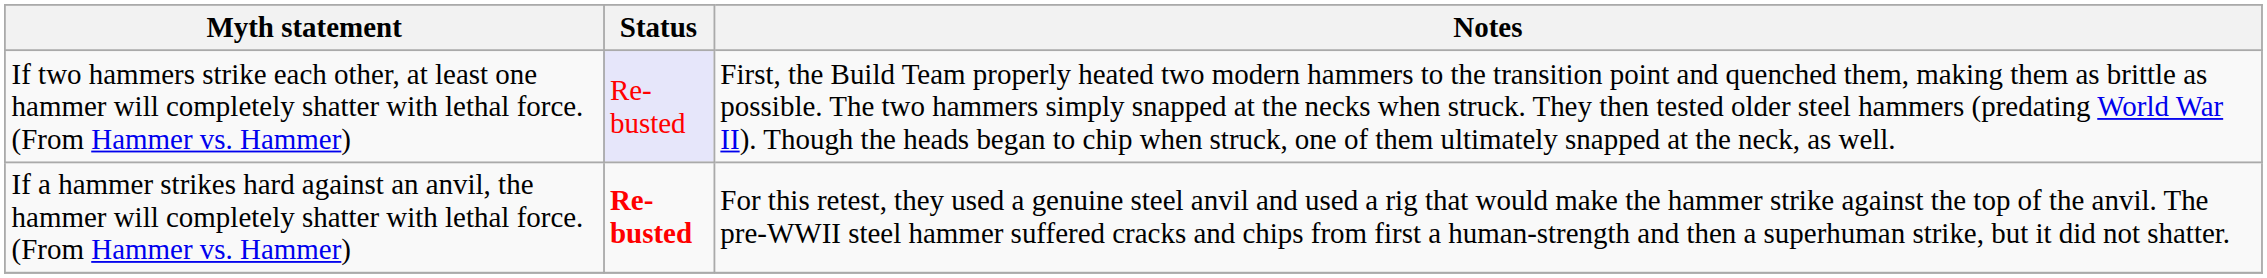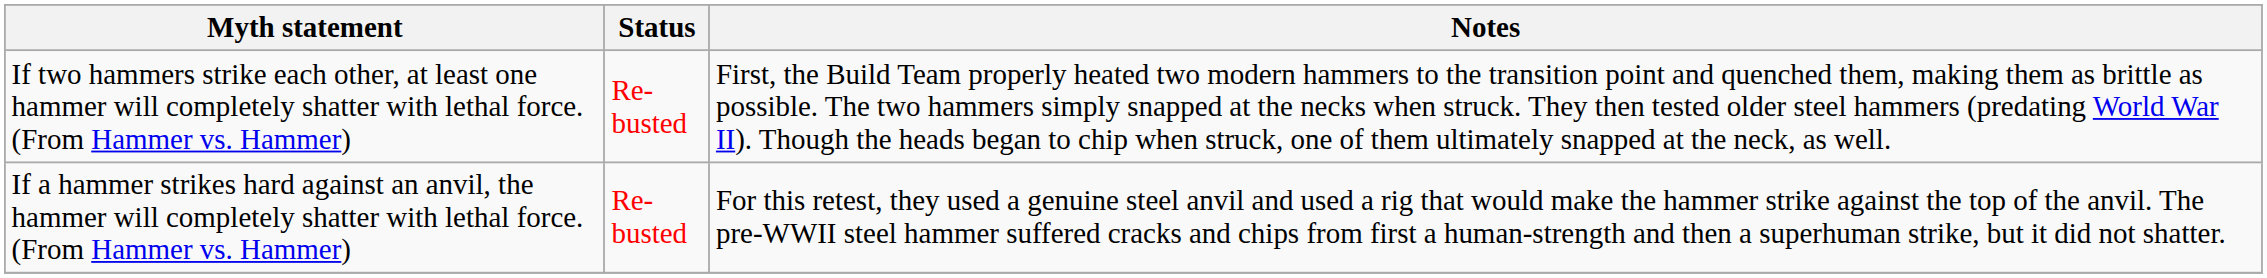(648, 105) lavender background -> (649, 105) no background
(651, 217) bold -> (649, 217) normal
